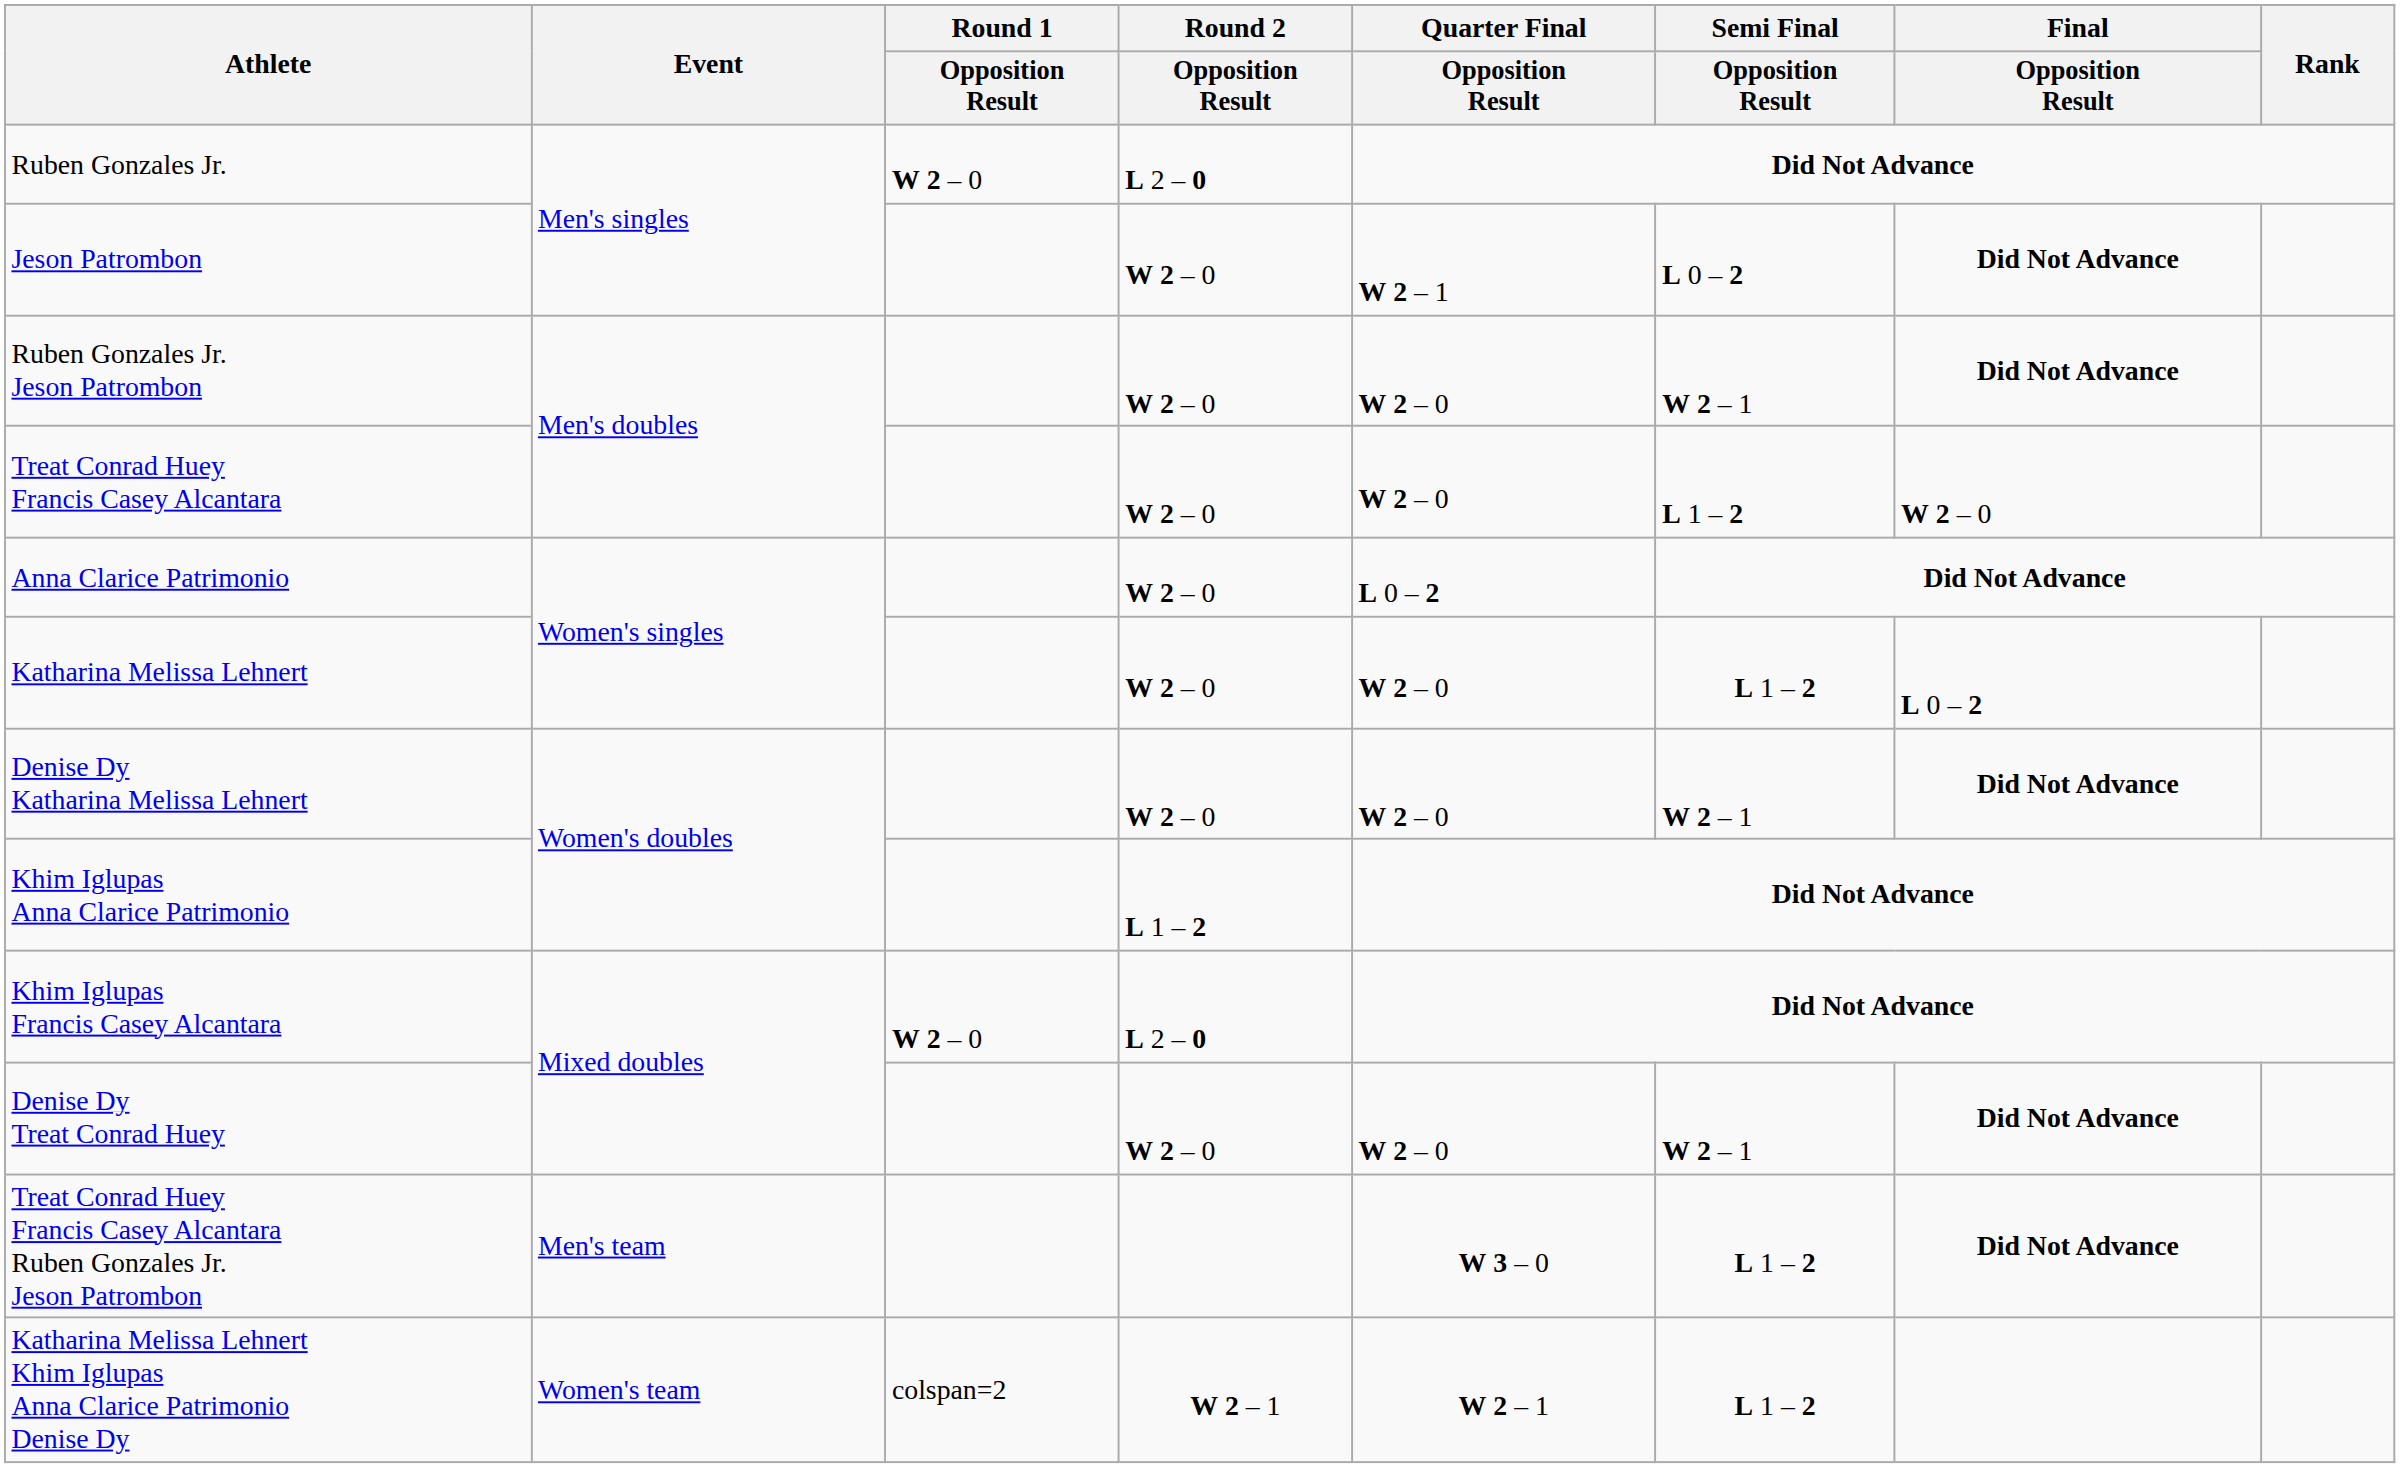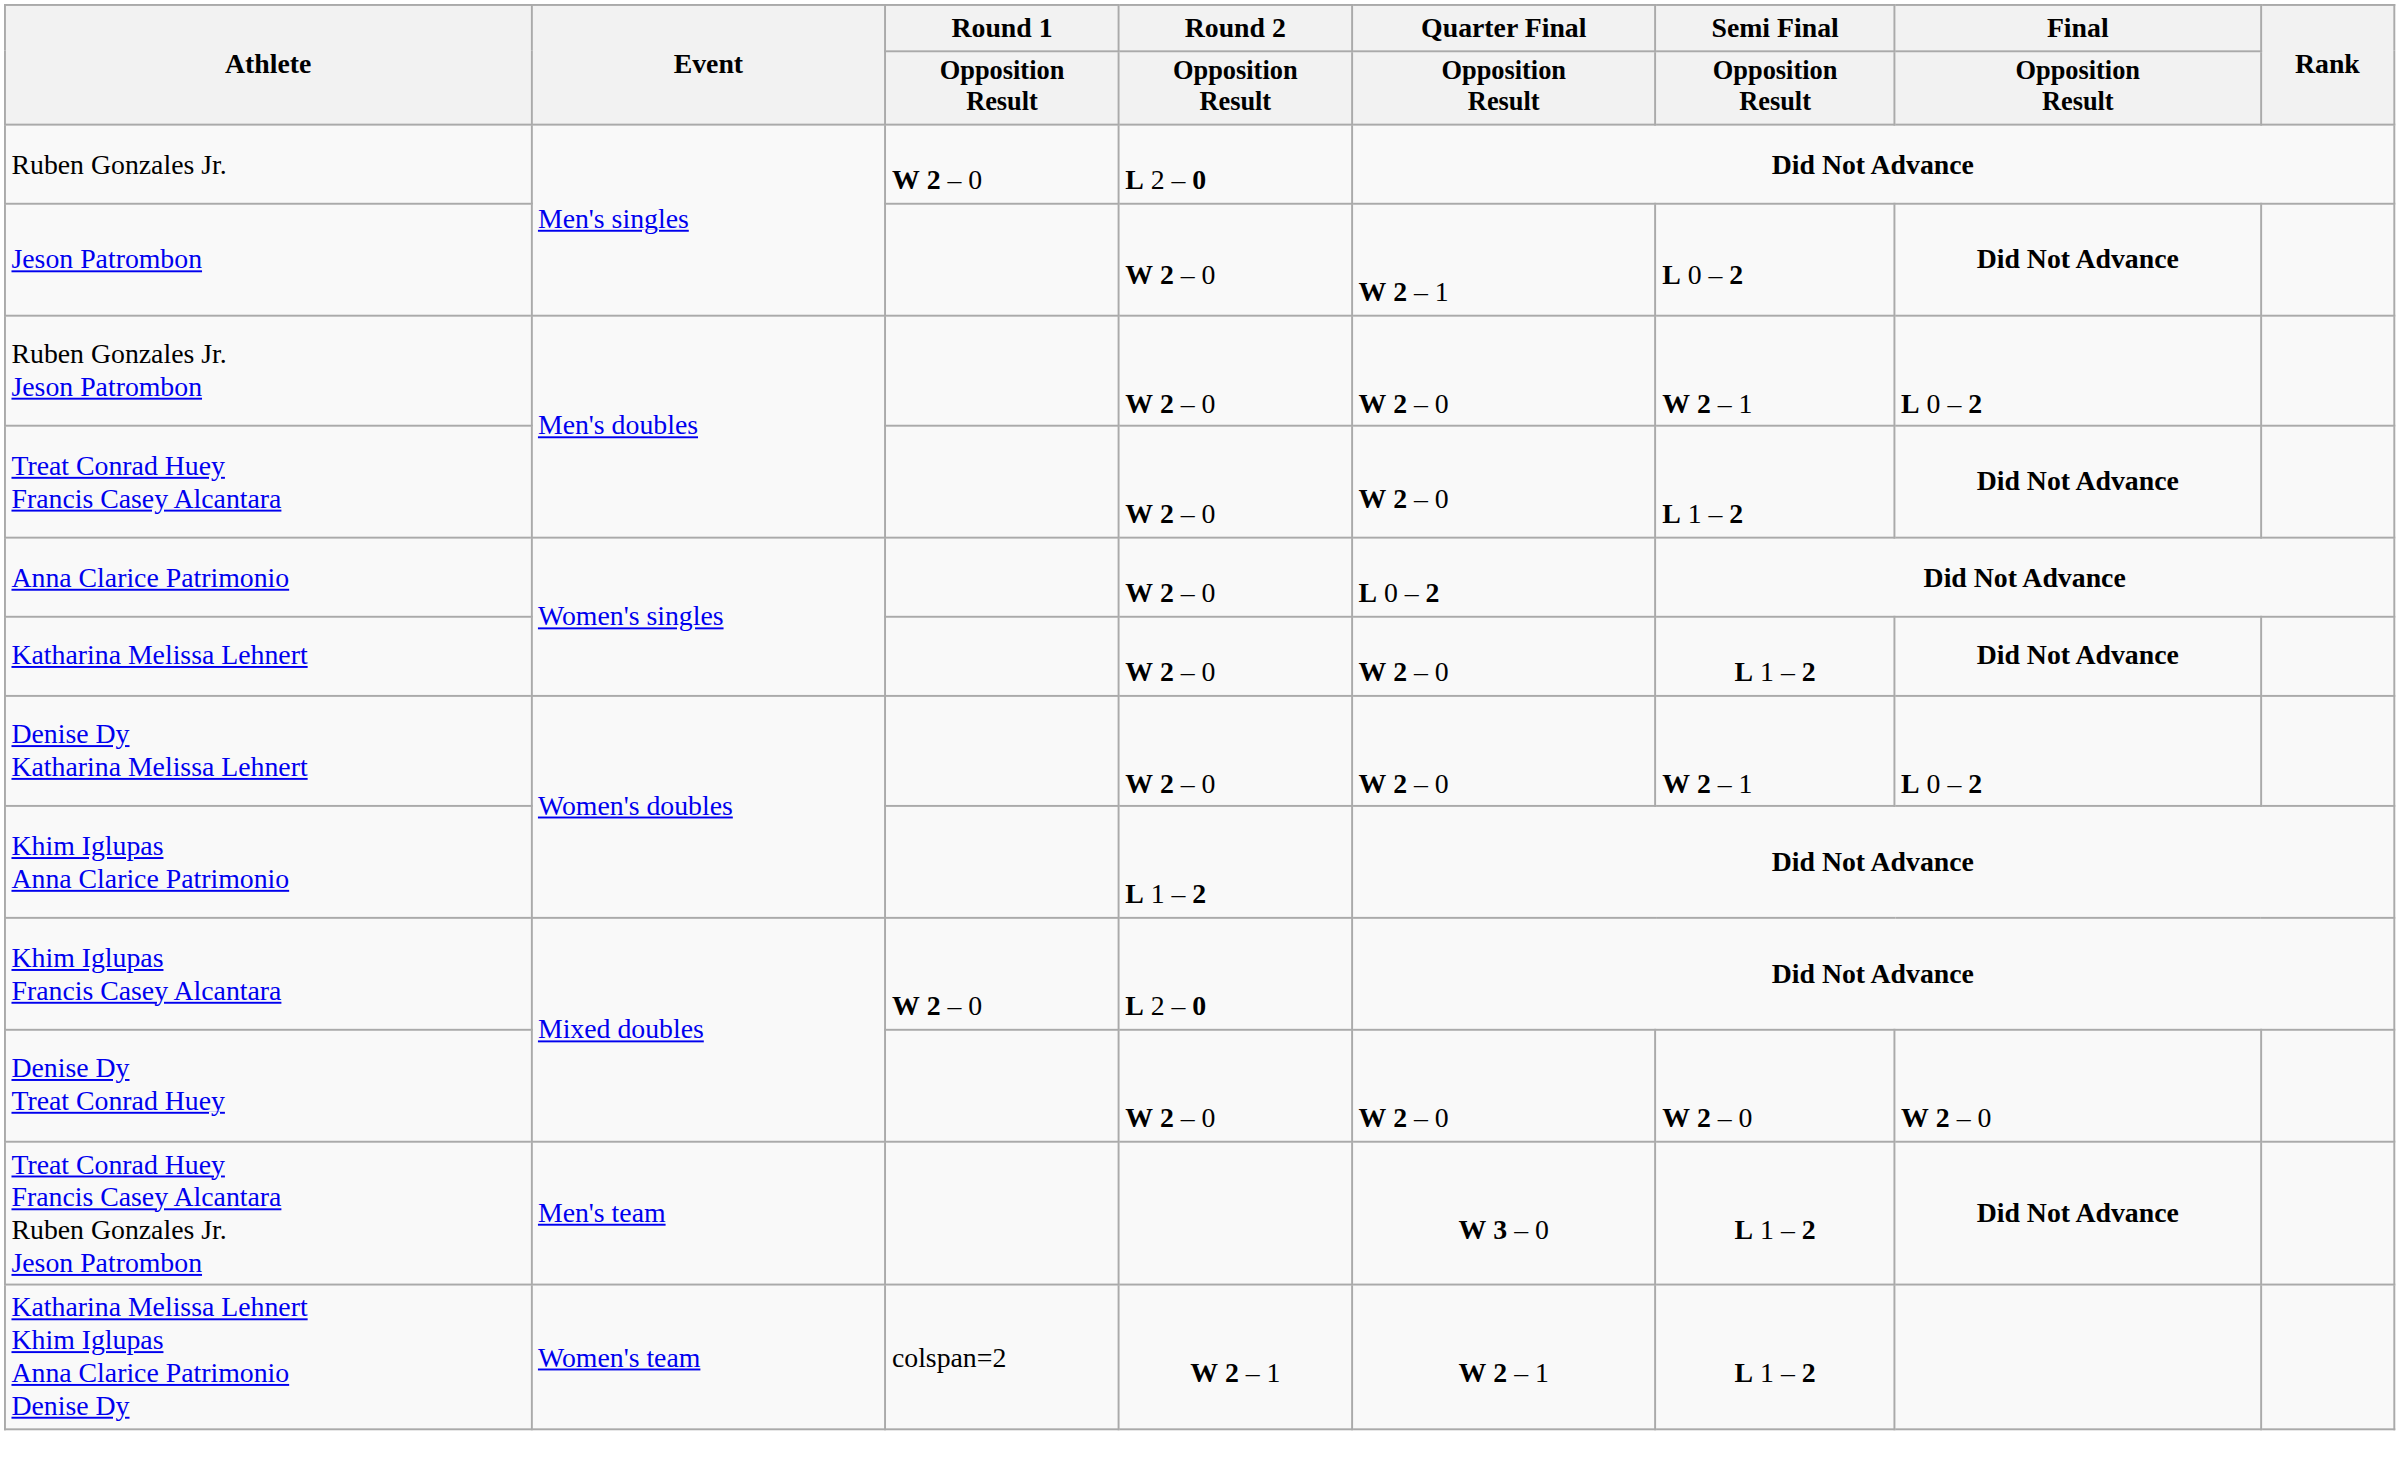(2078, 370) Did Not Advance -> (1942, 403) L 0 – 2
(1946, 515) W 2 – 0 -> (2078, 482) Did Not Advance
(1942, 705) L 0 – 2 -> (2078, 655) Did Not Advance
(2078, 783) Did Not Advance -> (1942, 783) L 0 – 2
(1707, 1151) W 2 – 1 -> (1707, 1118) W 2 – 0
(2078, 1118) Did Not Advance -> (1946, 1118) W 2 – 0
